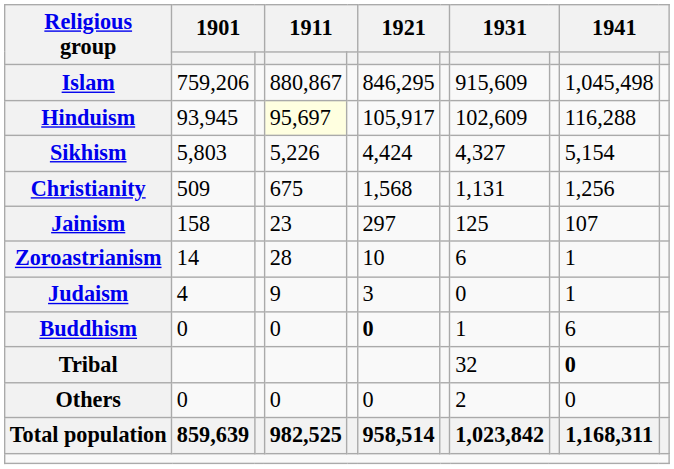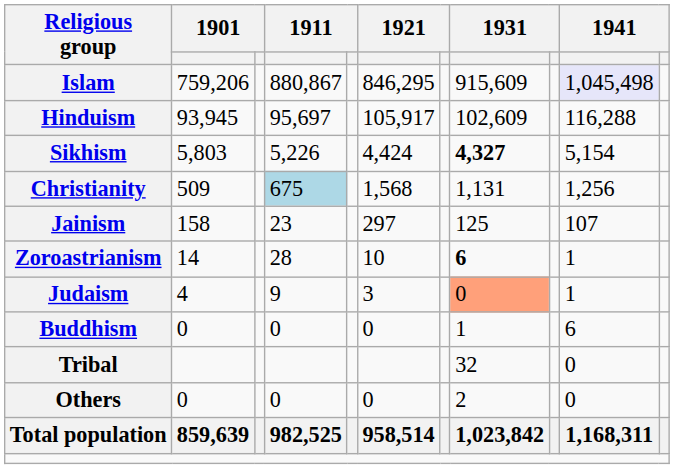(609, 82) no background -> (609, 82) lavender background
(300, 117) lightyellow background -> (300, 117) no background
(480, 152) normal -> (480, 152) bold
(286, 188) no background -> (286, 188) lightblue background
(461, 258) normal -> (461, 258) bold
(461, 294) no background -> (461, 294) lightsalmon background
(368, 329) bold -> (368, 329) normal
(570, 364) bold -> (570, 364) normal
